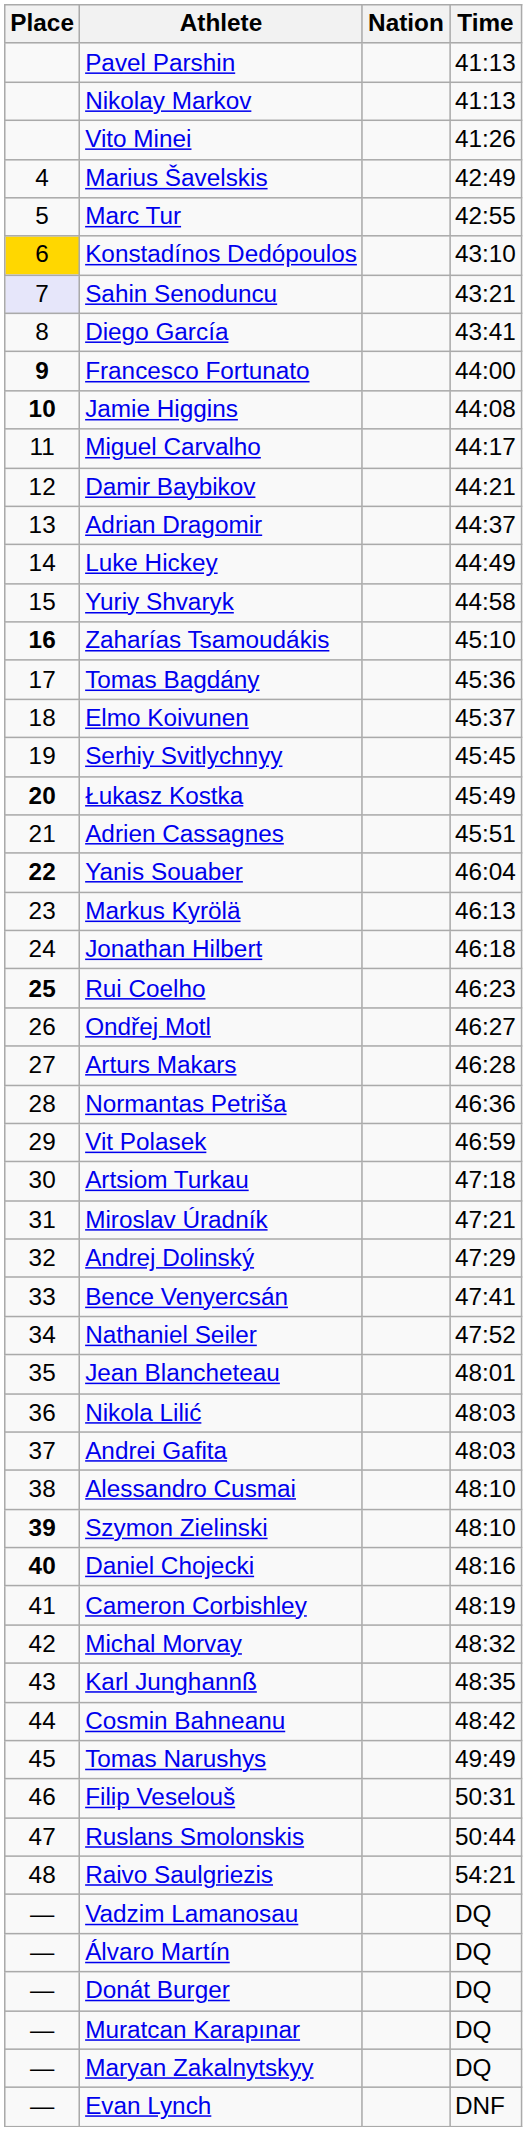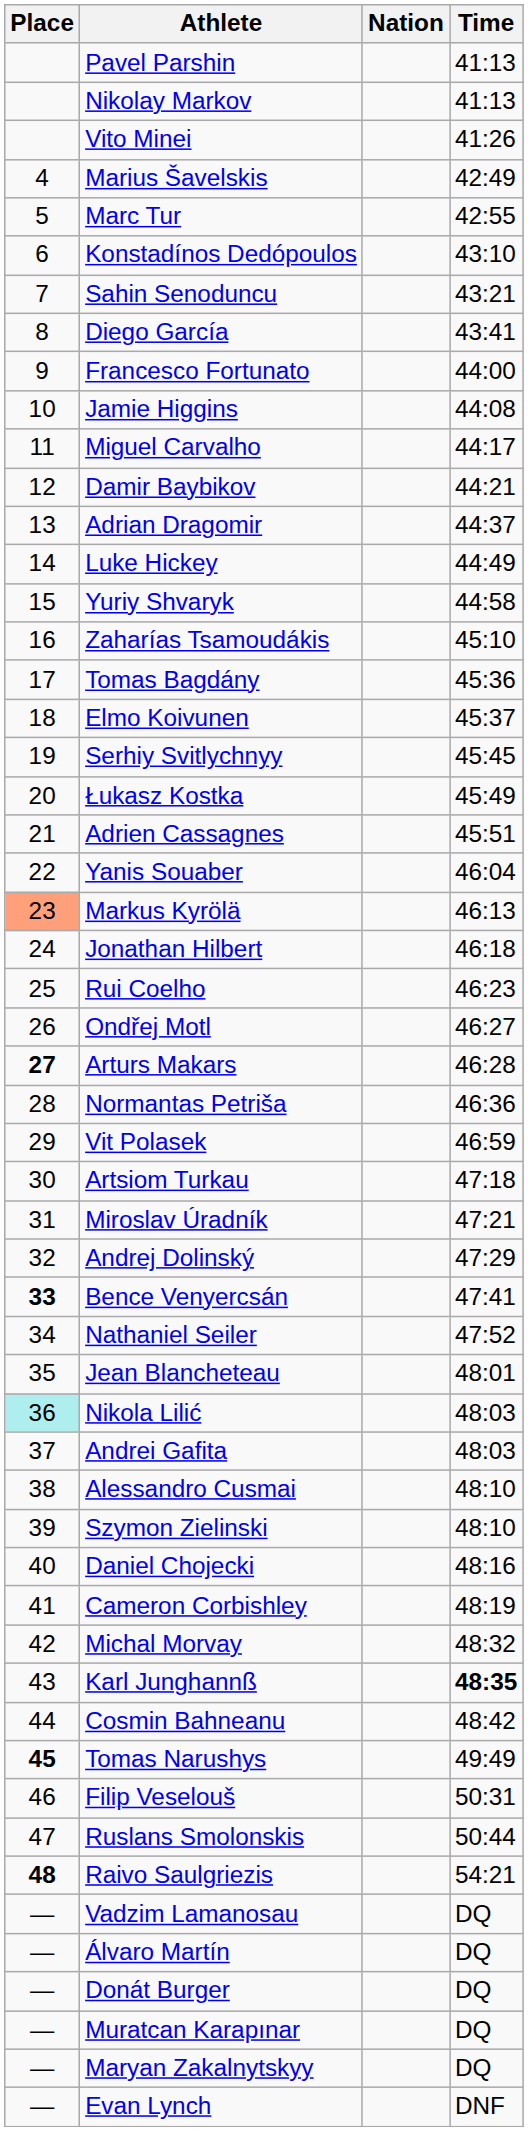(42, 255) gold background -> (42, 255) no background
(42, 293) lavender background -> (42, 293) no background
(42, 370) bold -> (42, 370) normal
(42, 409) bold -> (42, 409) normal
(42, 640) bold -> (42, 640) normal
(42, 795) bold -> (42, 795) normal
(42, 872) bold -> (42, 872) normal
(42, 910) no background -> (42, 910) lightsalmon background
(42, 988) bold -> (42, 988) normal
(42, 1065) normal -> (42, 1065) bold
(42, 1296) normal -> (42, 1296) bold
(42, 1412) no background -> (42, 1412) paleturquoise background
(42, 1528) bold -> (42, 1528) normal
(42, 1566) bold -> (42, 1566) normal
(485, 1682) normal -> (486, 1682) bold
(42, 1759) normal -> (42, 1759) bold
(42, 1875) normal -> (42, 1875) bold
